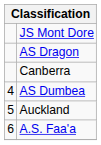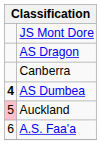(11, 91) normal -> (11, 91) bold
(11, 110) no background -> (11, 110) pink background
